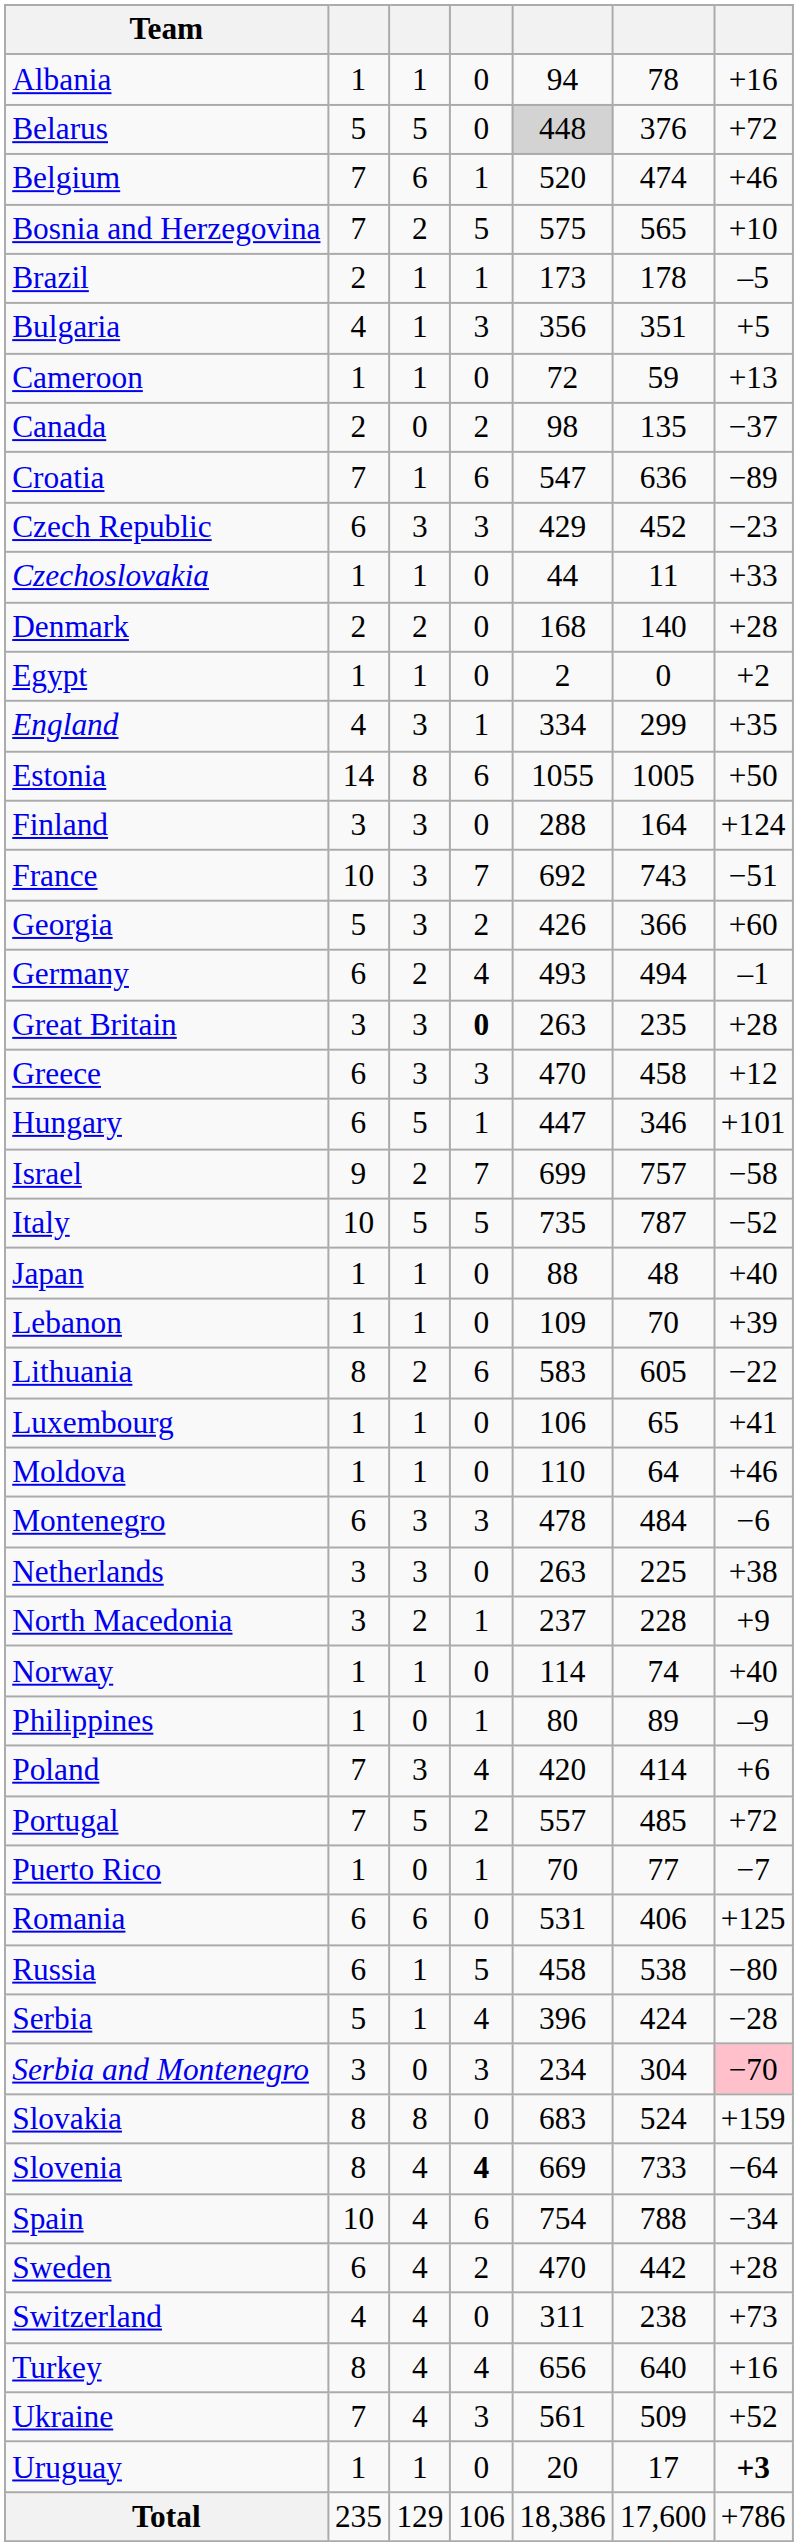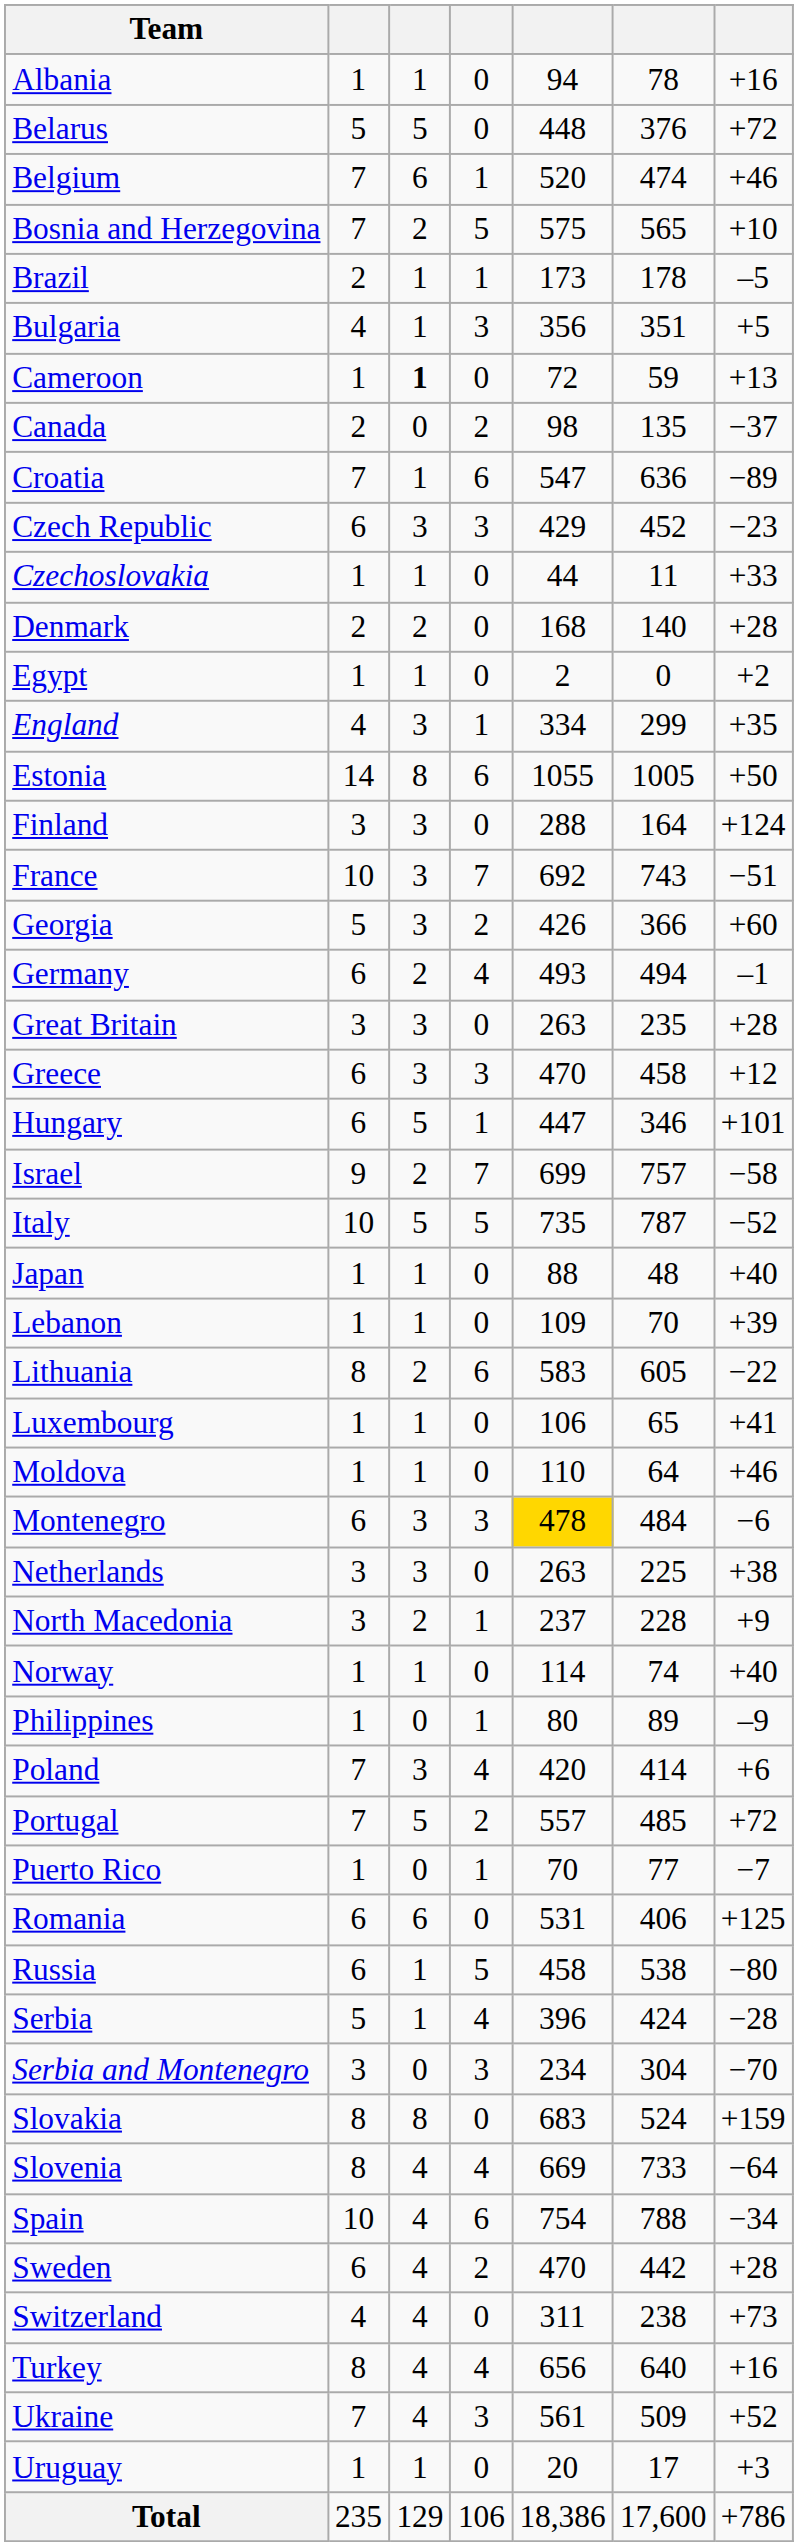(563, 128) lightgrey background -> (563, 128) no background
(420, 377) normal -> (420, 377) bold
(481, 1024) bold -> (481, 1024) normal
(563, 1521) no background -> (563, 1521) gold background
(753, 2068) pink background -> (753, 2068) no background
(481, 2167) bold -> (481, 2167) normal
(753, 2466) bold -> (753, 2466) normal
